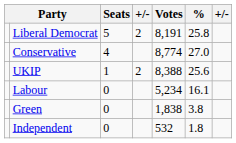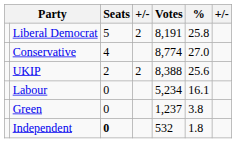(106, 71) 1 -> (106, 71) 2
(169, 109) 1,838 -> (169, 109) 1,237
(106, 128) normal -> (106, 128) bold
